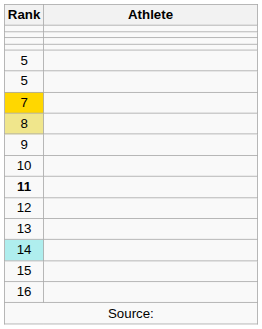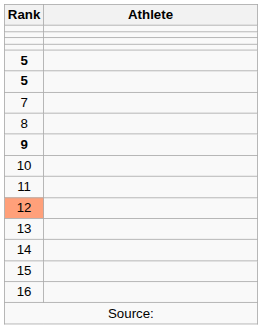(24, 60) normal -> (24, 60) bold
(24, 81) normal -> (24, 81) bold
(24, 102) gold background -> (24, 102) no background
(24, 123) khaki background -> (24, 123) no background
(24, 144) normal -> (24, 144) bold
(24, 186) bold -> (24, 186) normal
(24, 208) no background -> (24, 208) lightsalmon background
(24, 250) paleturquoise background -> (24, 250) no background
